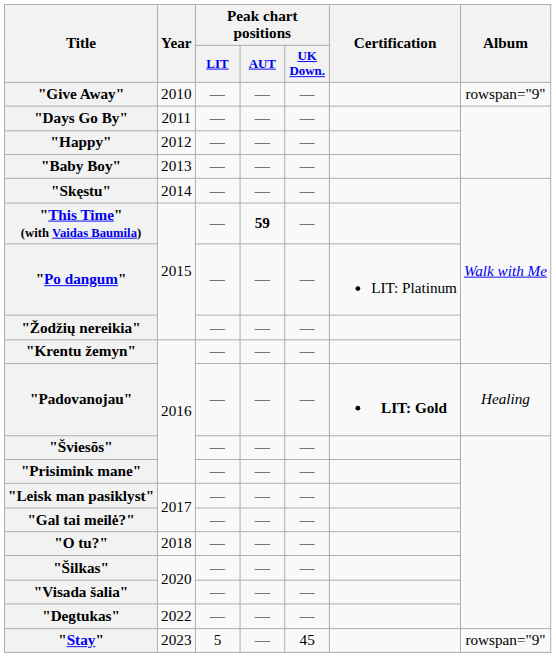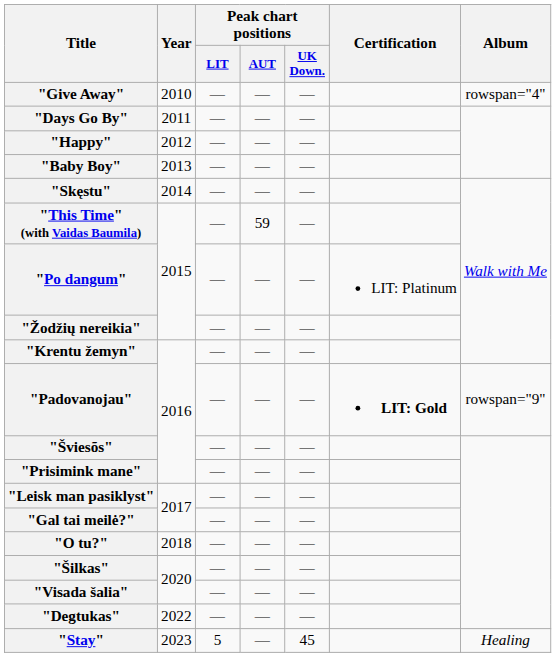(505, 94) rowspan="9" -> (505, 94) rowspan="4"
(262, 223) bold -> (262, 223) normal
(505, 399) Healing -> (505, 399) rowspan="9"
(505, 640) rowspan="9" -> (505, 640) Healing
